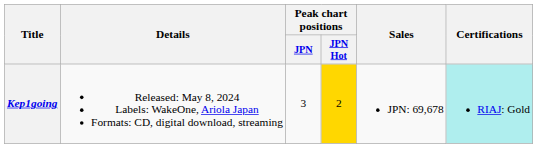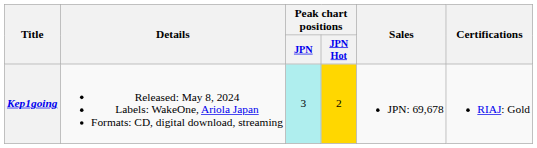(303, 103) no background -> (303, 103) paleturquoise background
(489, 110) paleturquoise background -> (489, 110) no background
